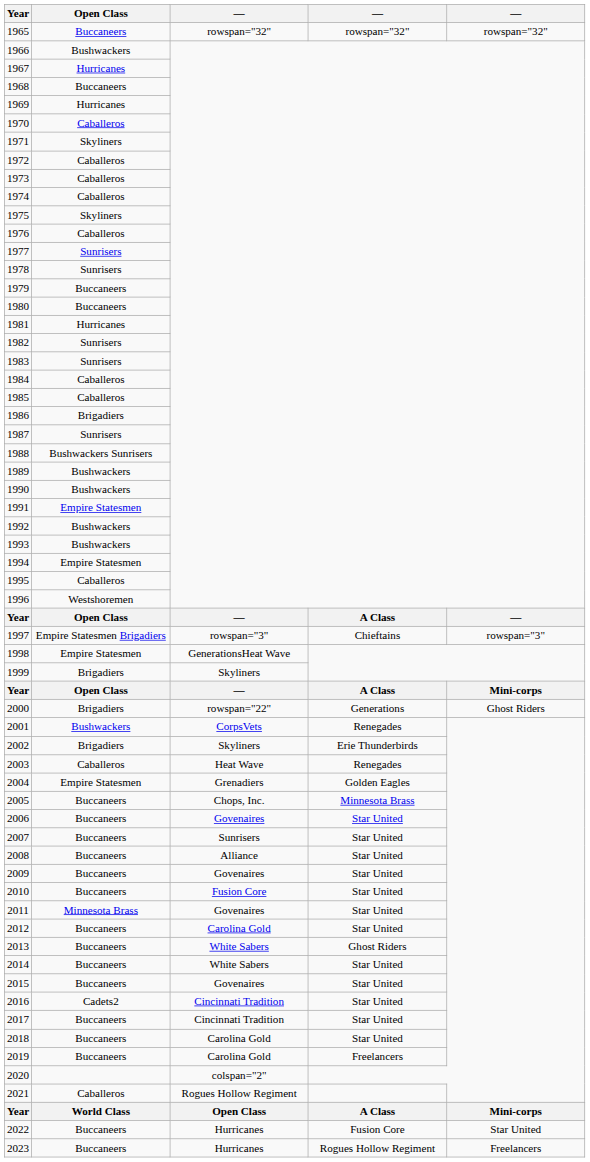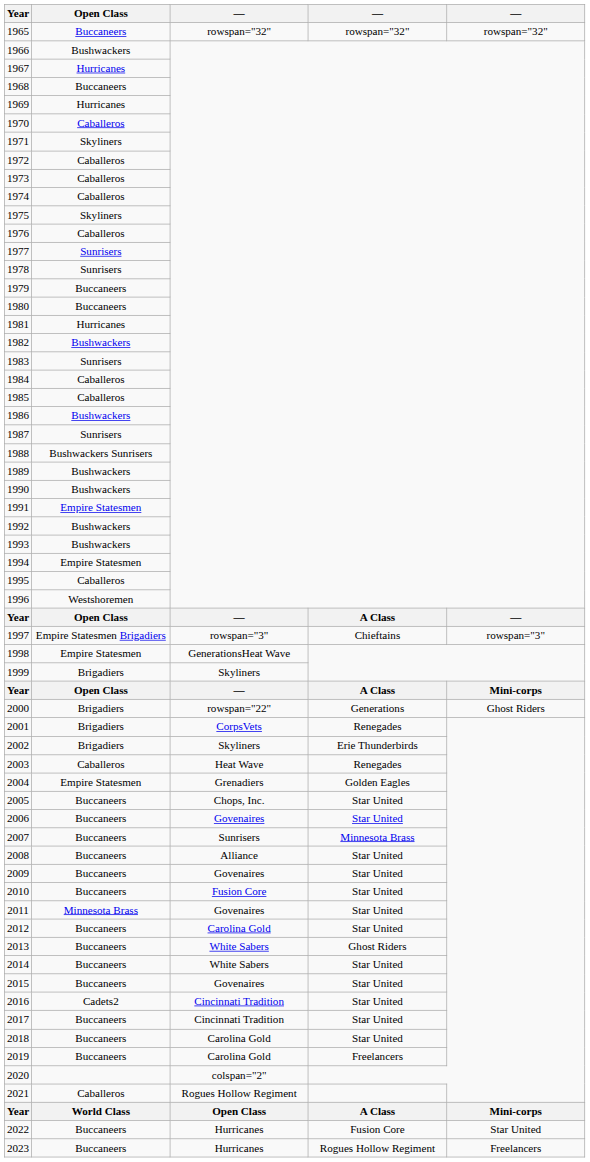(101, 343) Sunrisers -> (101, 343) Bushwackers
(101, 416) Brigadiers -> (101, 416) Bushwackers
(101, 727) Bushwackers -> (101, 727) Brigadiers
(377, 800) Minnesota Brass -> (377, 800) Star United
(377, 837) Star United -> (377, 837) Minnesota Brass
